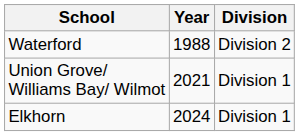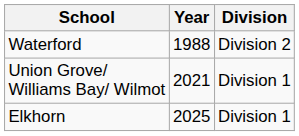(192, 116) 2024 -> (192, 116) 2025
